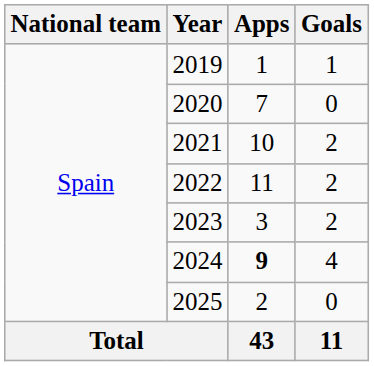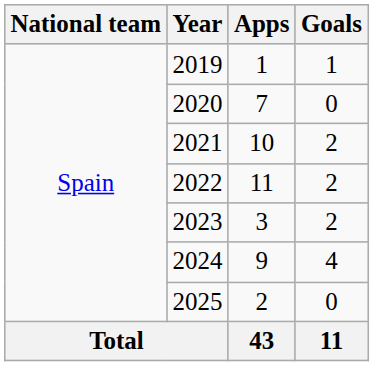(262, 261) bold -> (262, 261) normal
